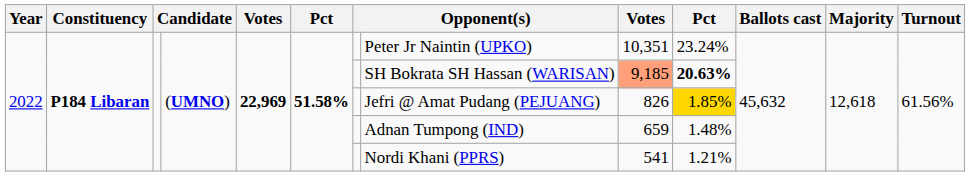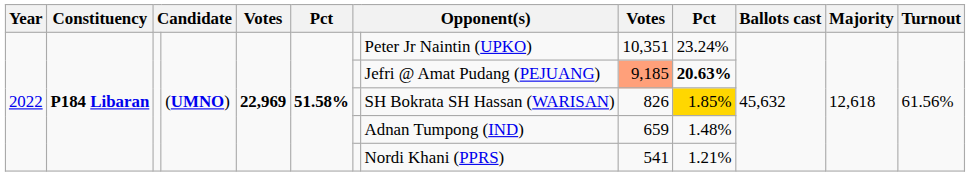(490, 74) SH Bokrata SH Hassan (WARISAN) -> (482, 74) Jefri @ Amat Pudang (PEJUANG)
(482, 101) Jefri @ Amat Pudang (PEJUANG) -> (490, 101) SH Bokrata SH Hassan (WARISAN)
